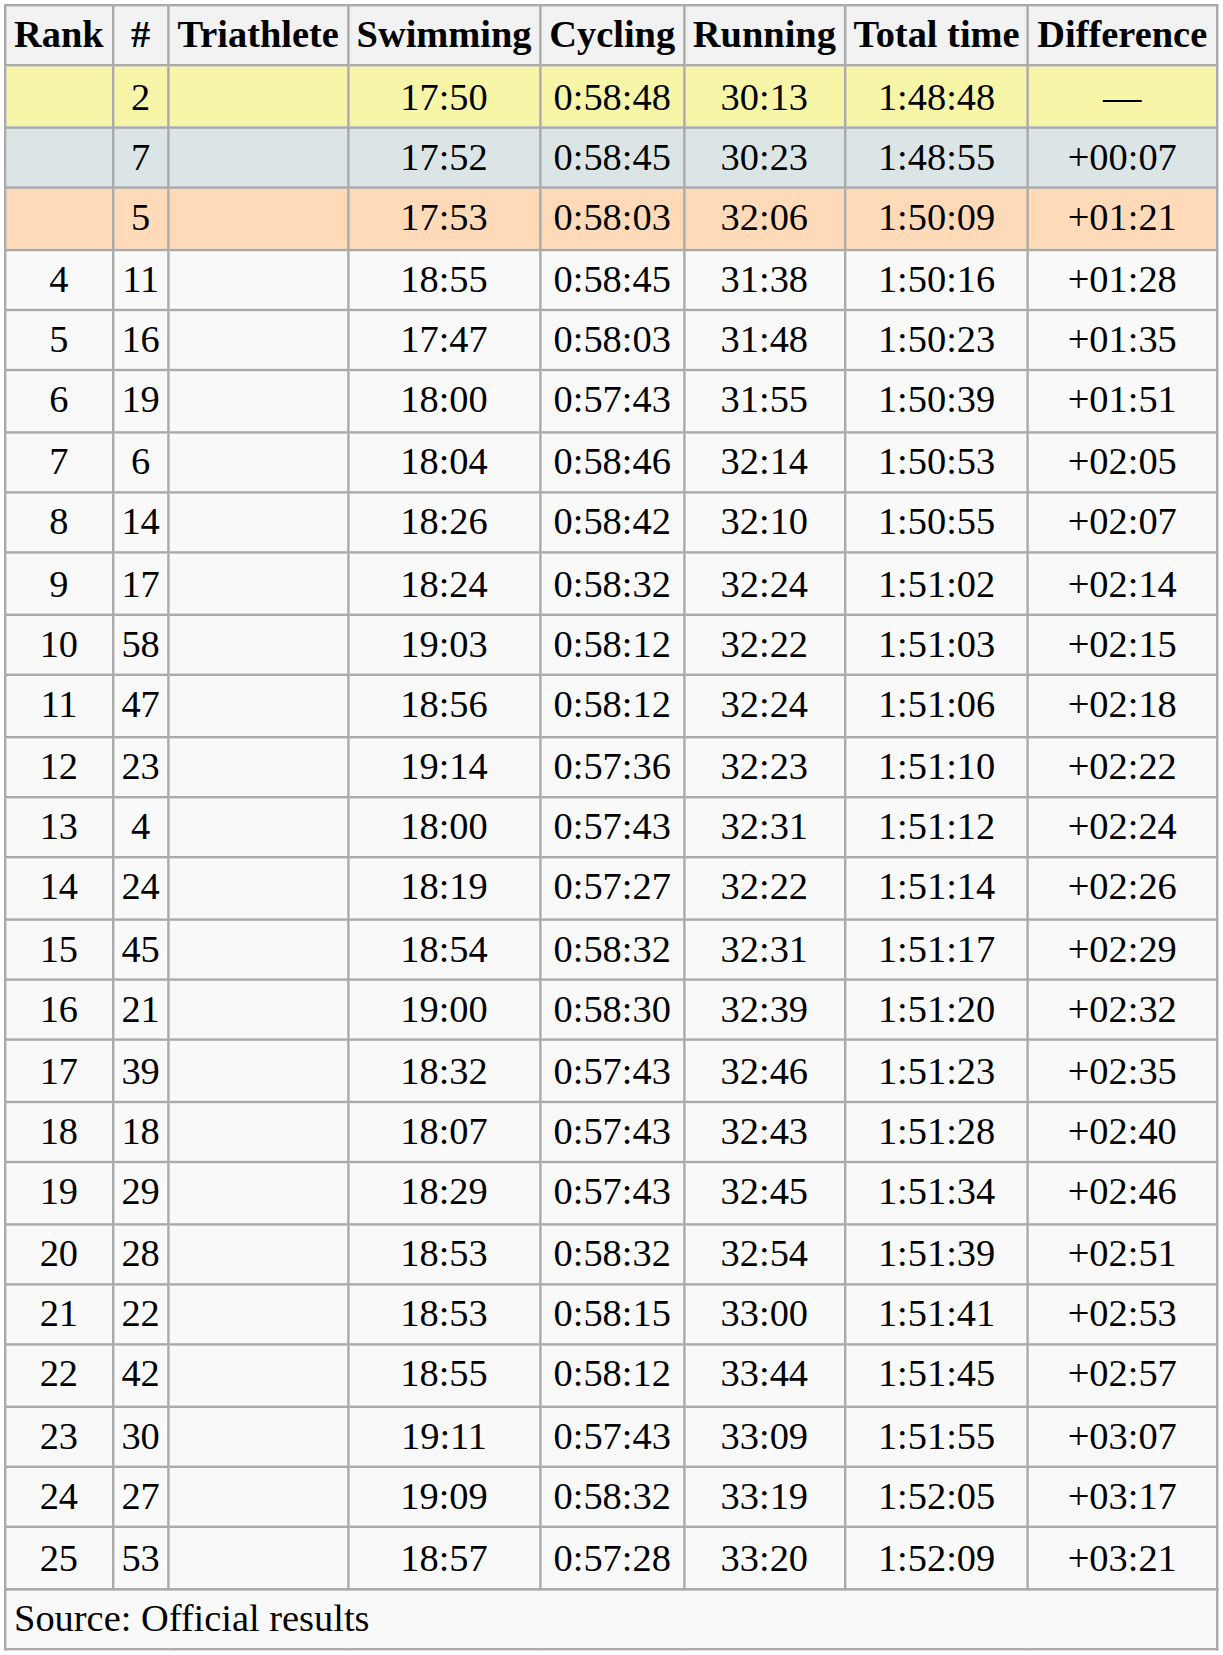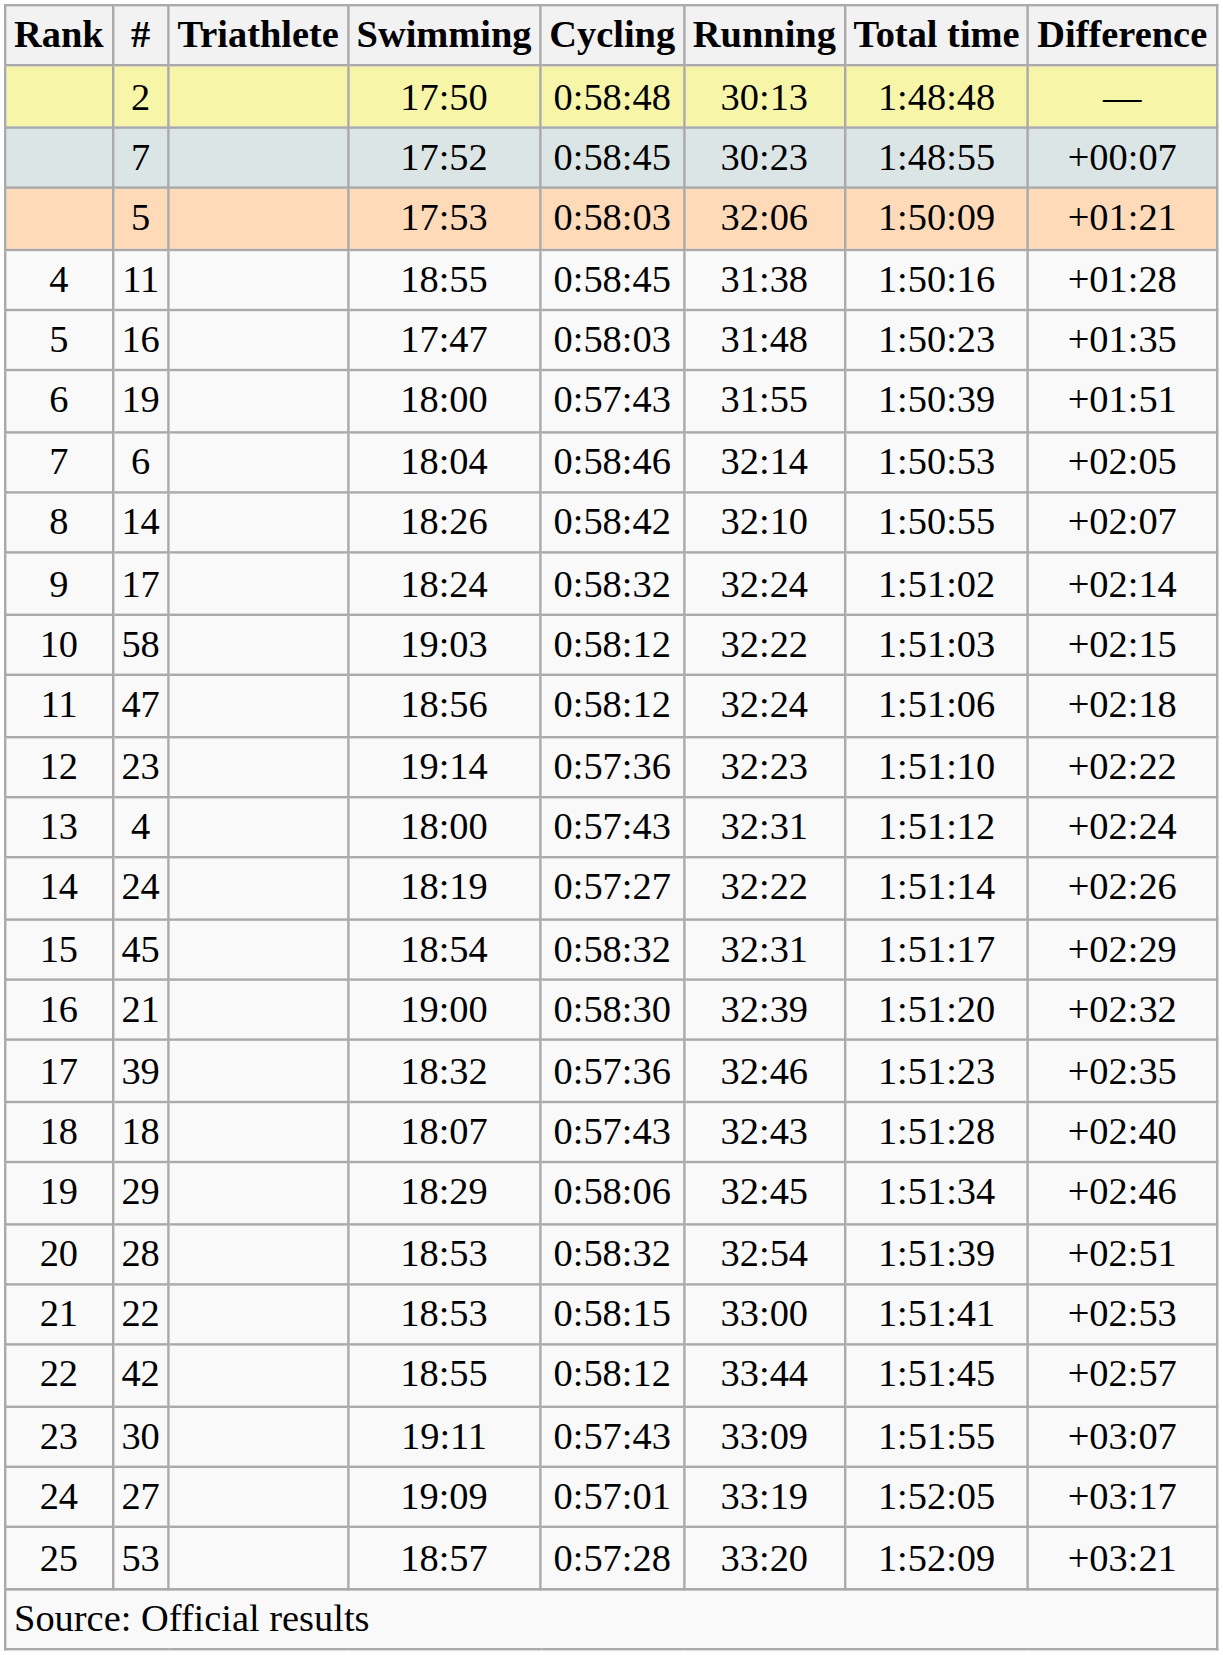(612, 1070) 0:57:43 -> (612, 1070) 0:57:36
(612, 1192) 0:57:43 -> (612, 1192) 0:58:06
(612, 1496) 0:58:32 -> (612, 1496) 0:57:01
